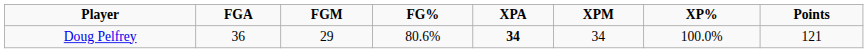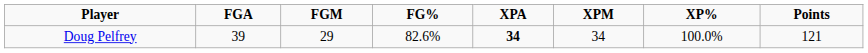(238, 36) 36 -> (238, 36) 39
(423, 36) 80.6% -> (423, 36) 82.6%
